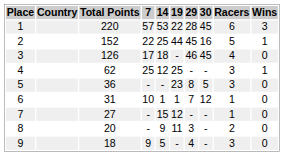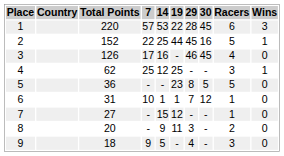(163, 56) 18 -> (163, 56) 16
(232, 85) 3 -> (232, 85) 5
